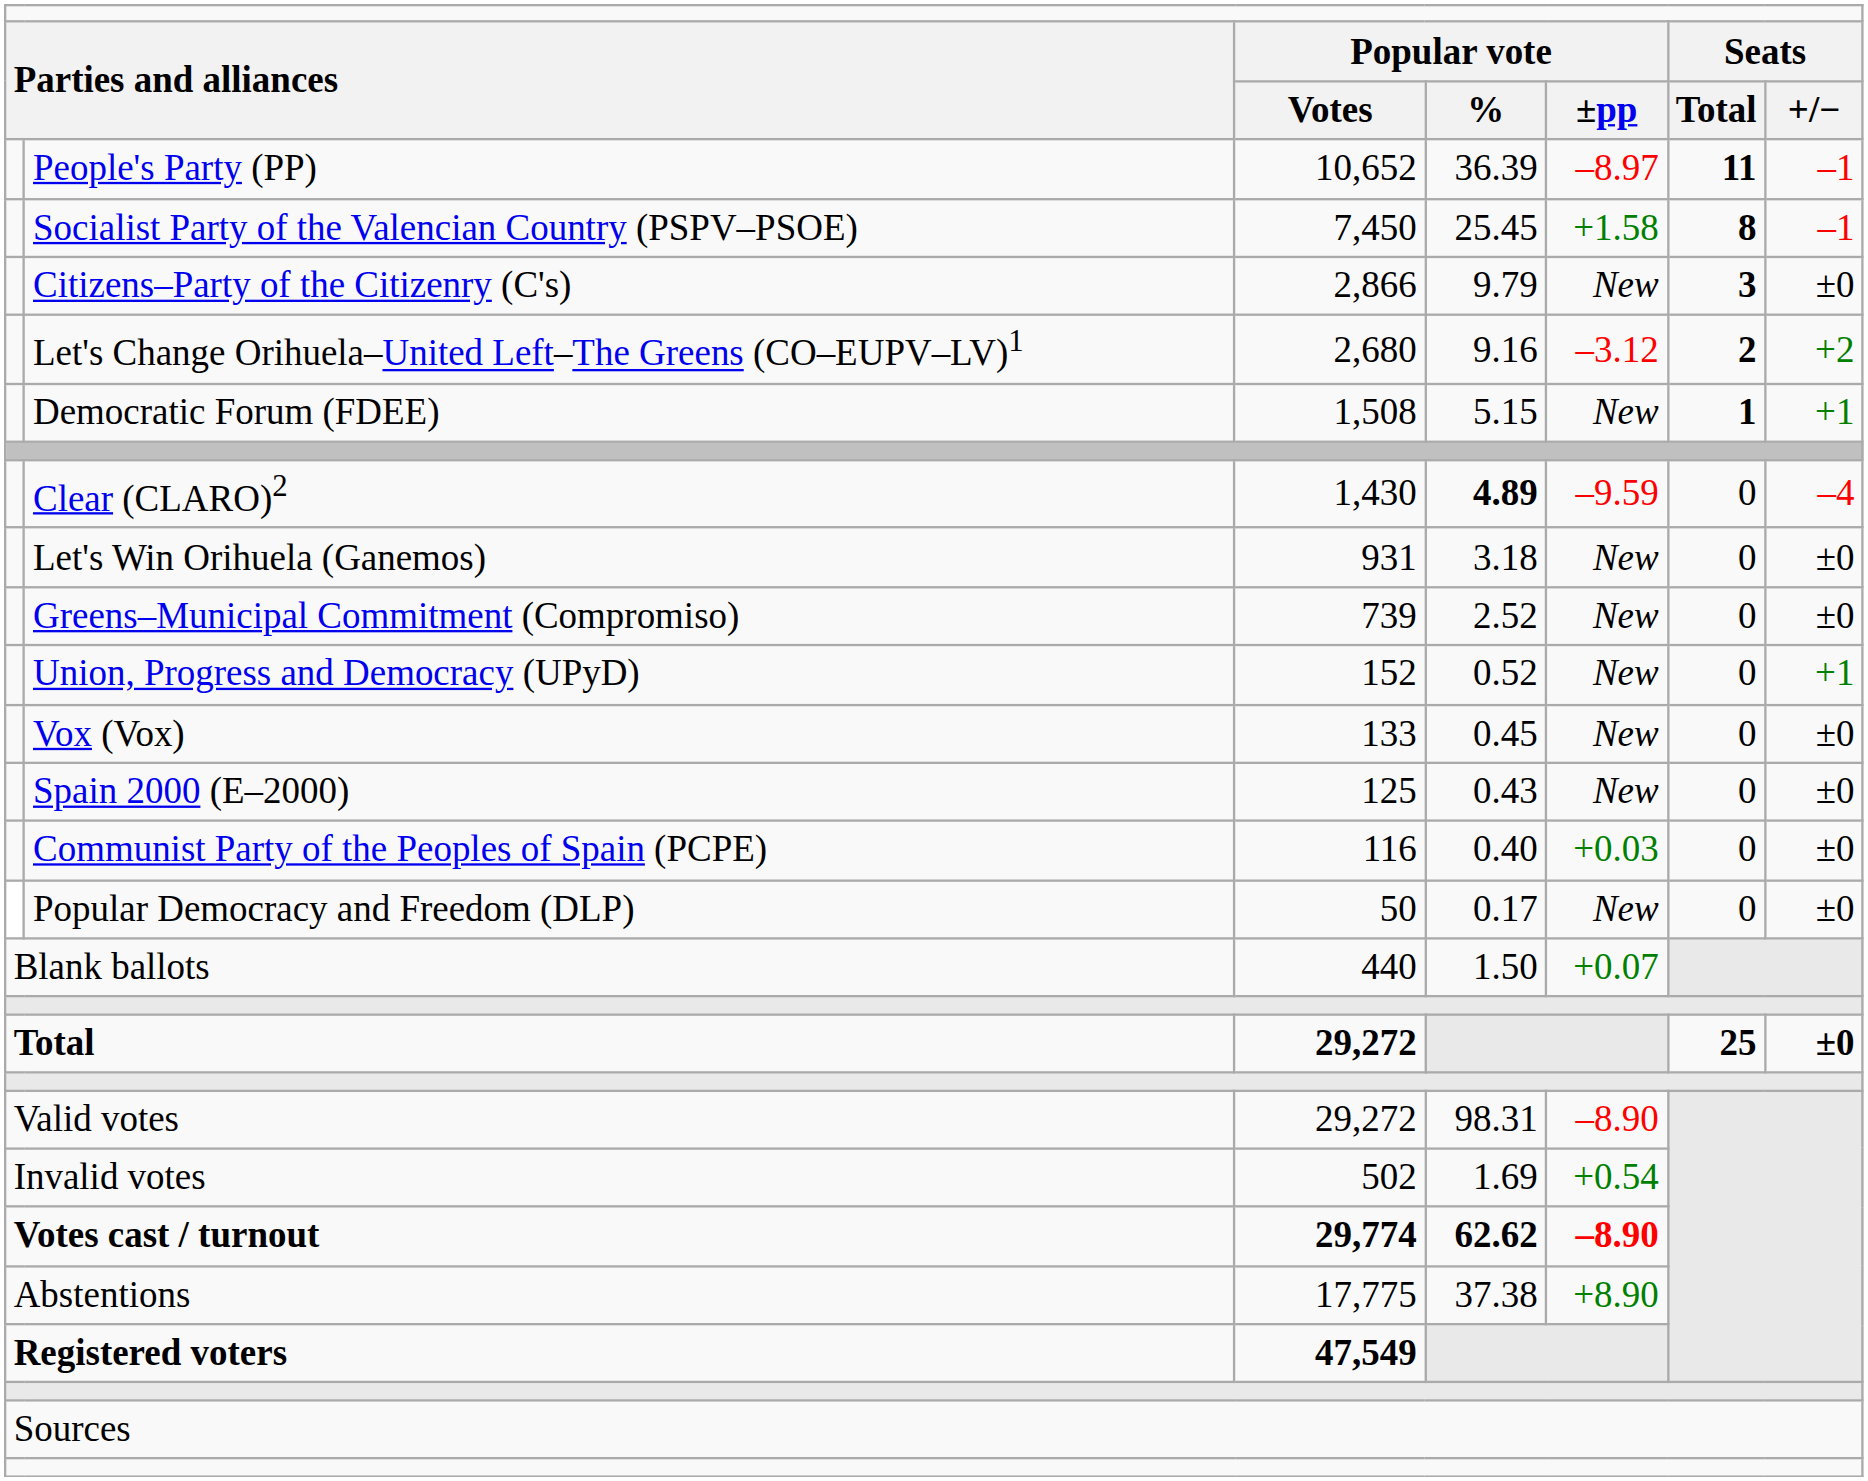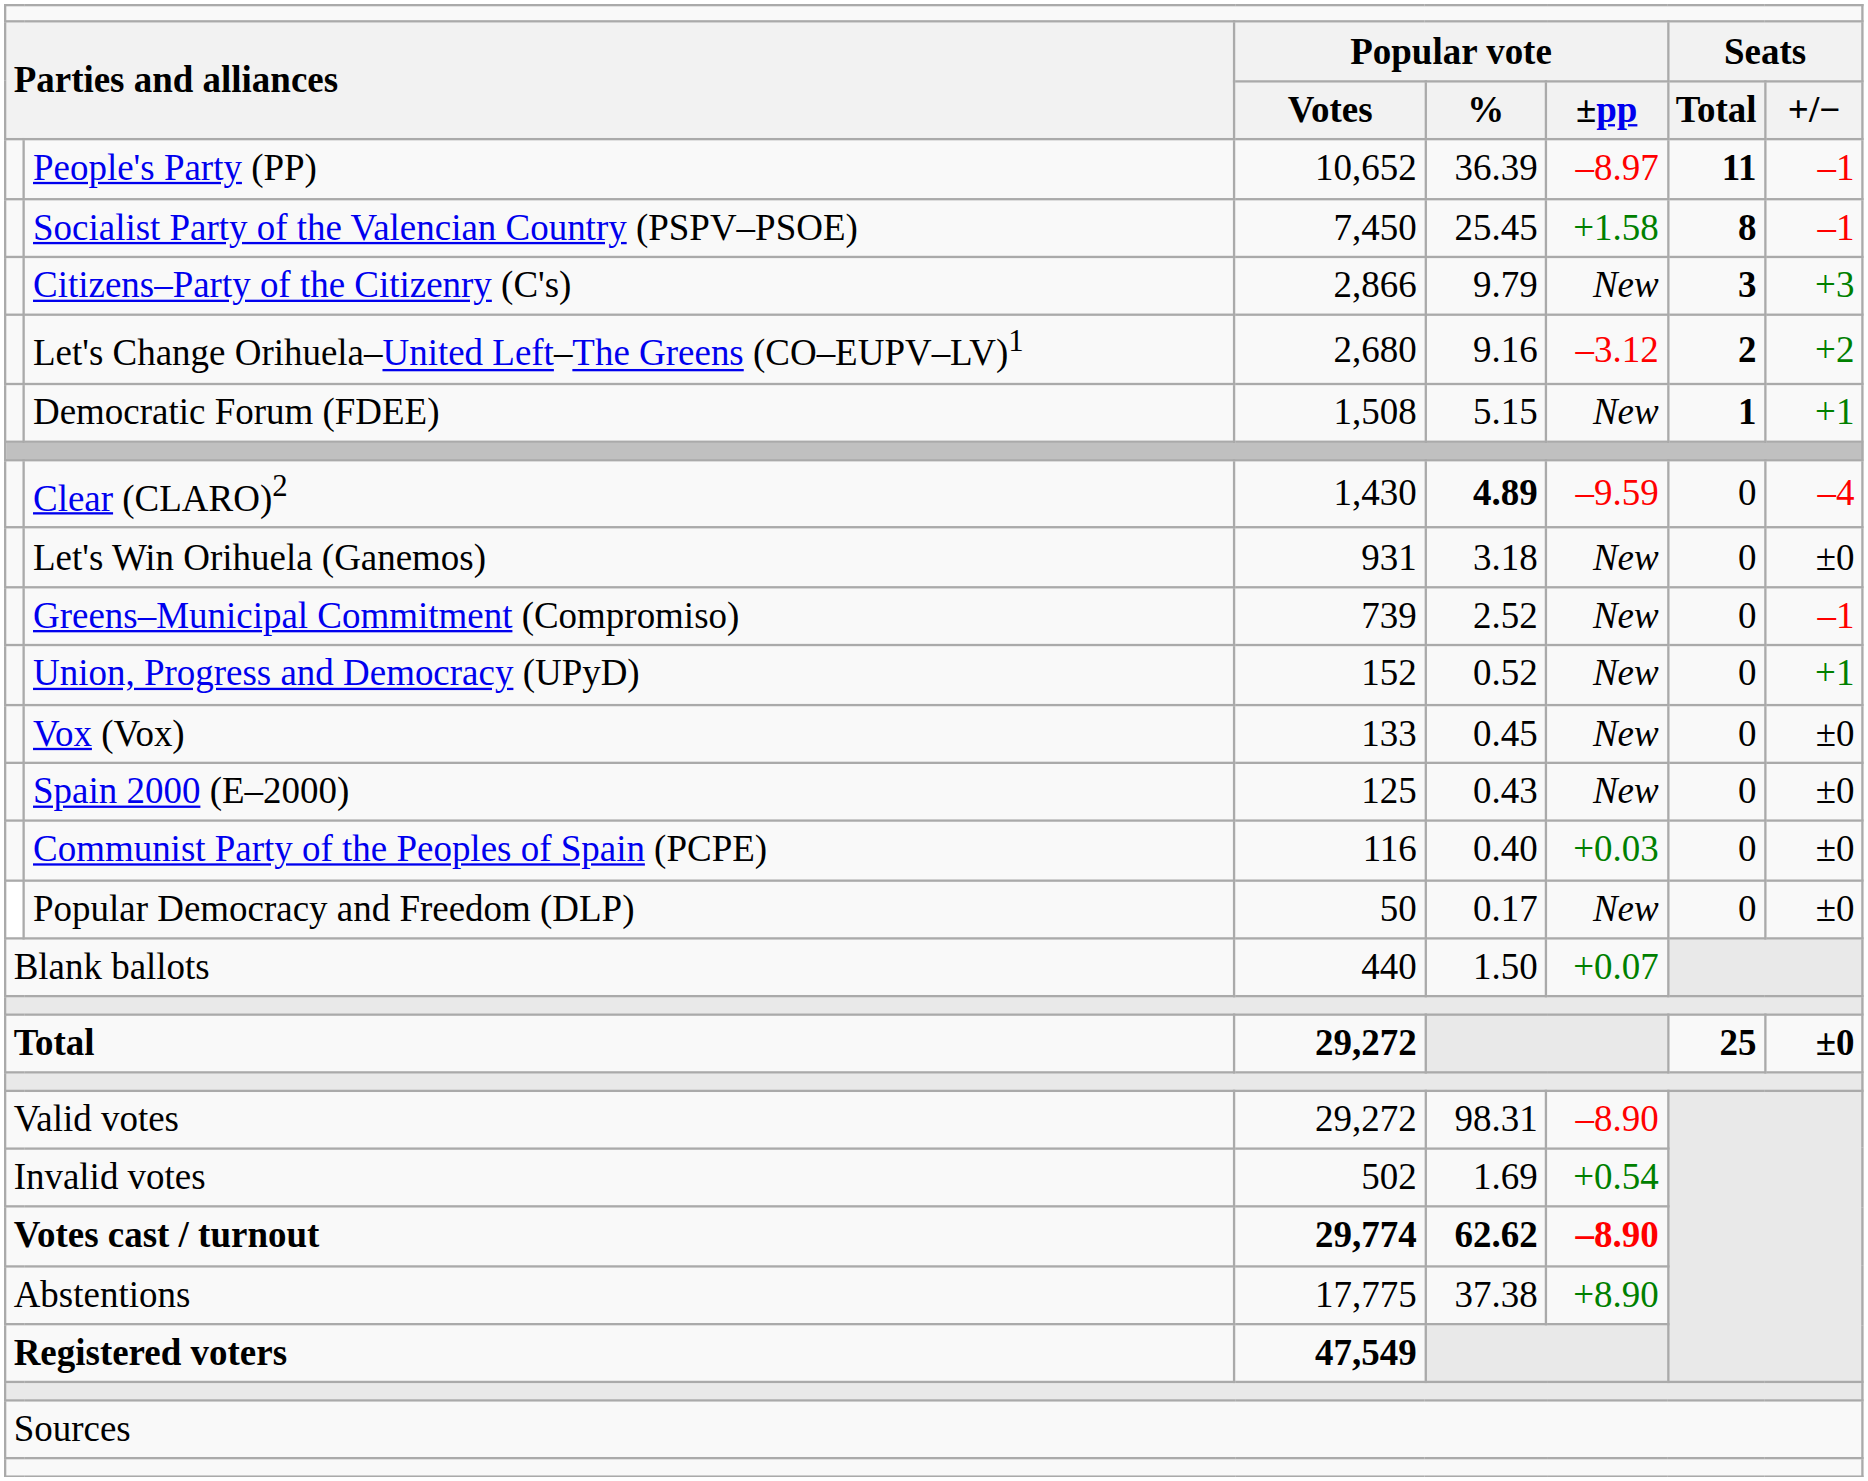(1835, 285) ±0 -> (1835, 285) +3
(1835, 615) ±0 -> (1836, 615) –1
